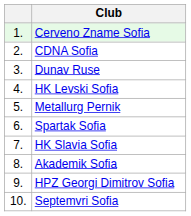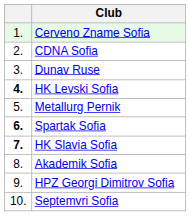(18, 88) normal -> (18, 88) bold
(18, 126) normal -> (18, 126) bold
(18, 145) normal -> (18, 145) bold
